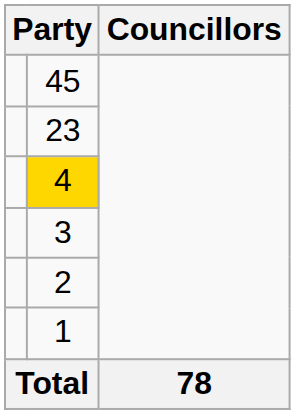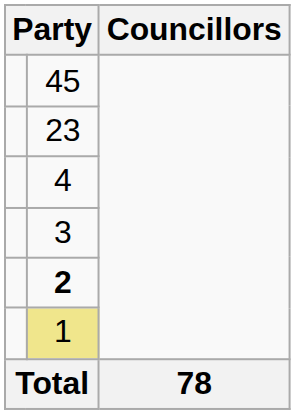(63, 181) gold background -> (63, 181) no background
(63, 282) normal -> (63, 282) bold
(63, 332) no background -> (63, 332) khaki background
